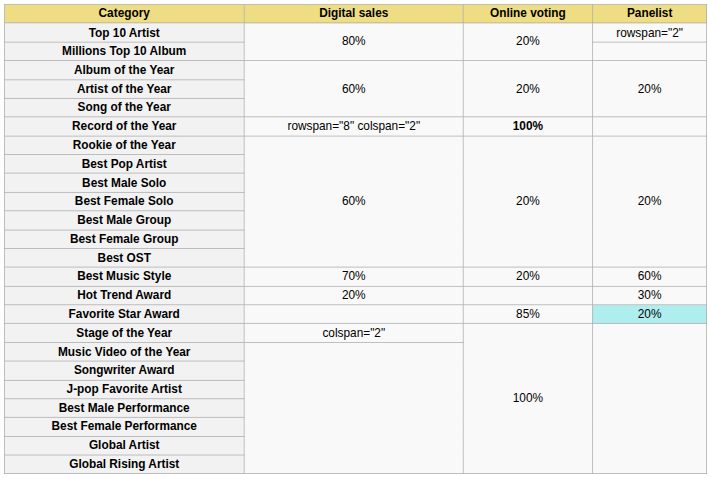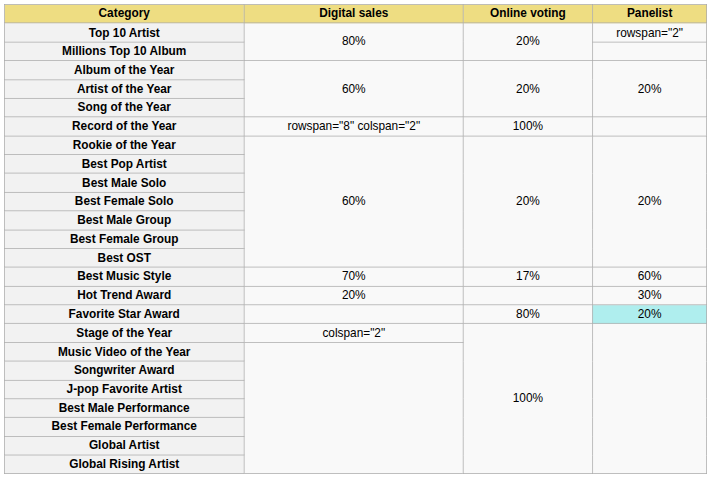(528, 126) bold -> (528, 126) normal
(528, 276) 20% -> (528, 276) 17%
(528, 314) 85% -> (528, 314) 80%
